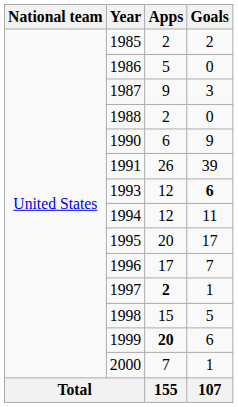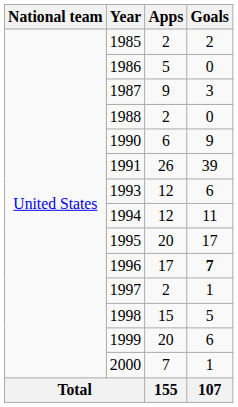(210, 191) bold -> (210, 191) normal
(210, 265) normal -> (210, 265) bold
(166, 290) bold -> (166, 290) normal
(166, 340) bold -> (166, 340) normal
